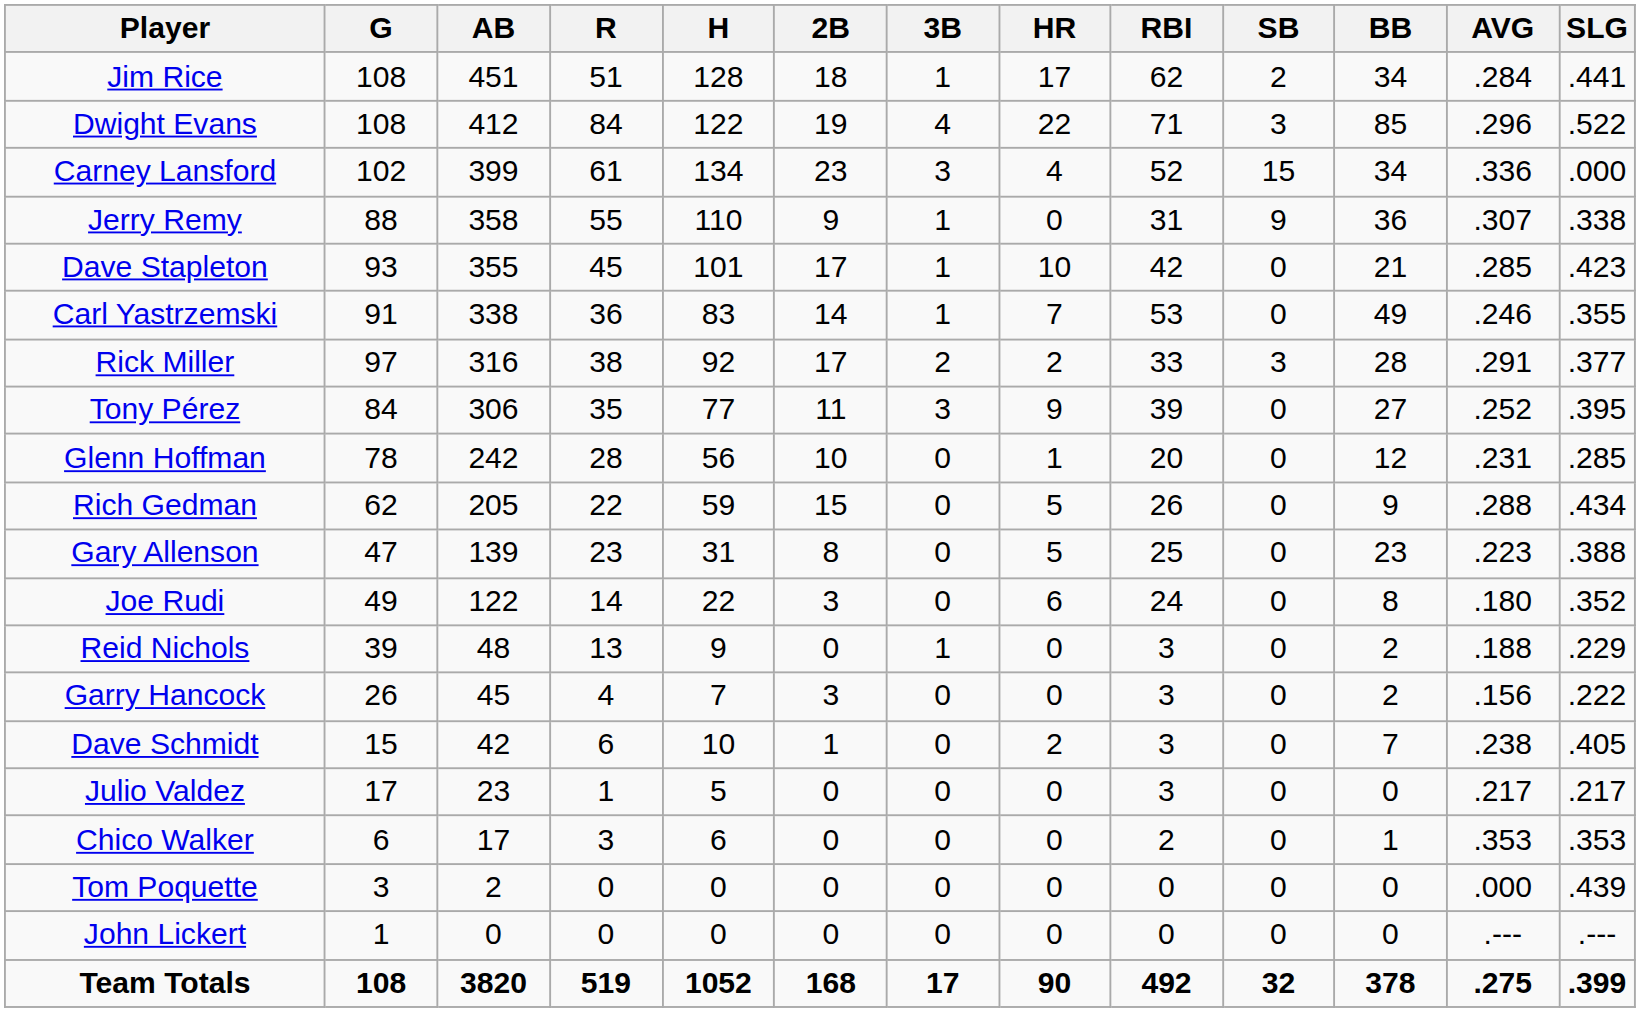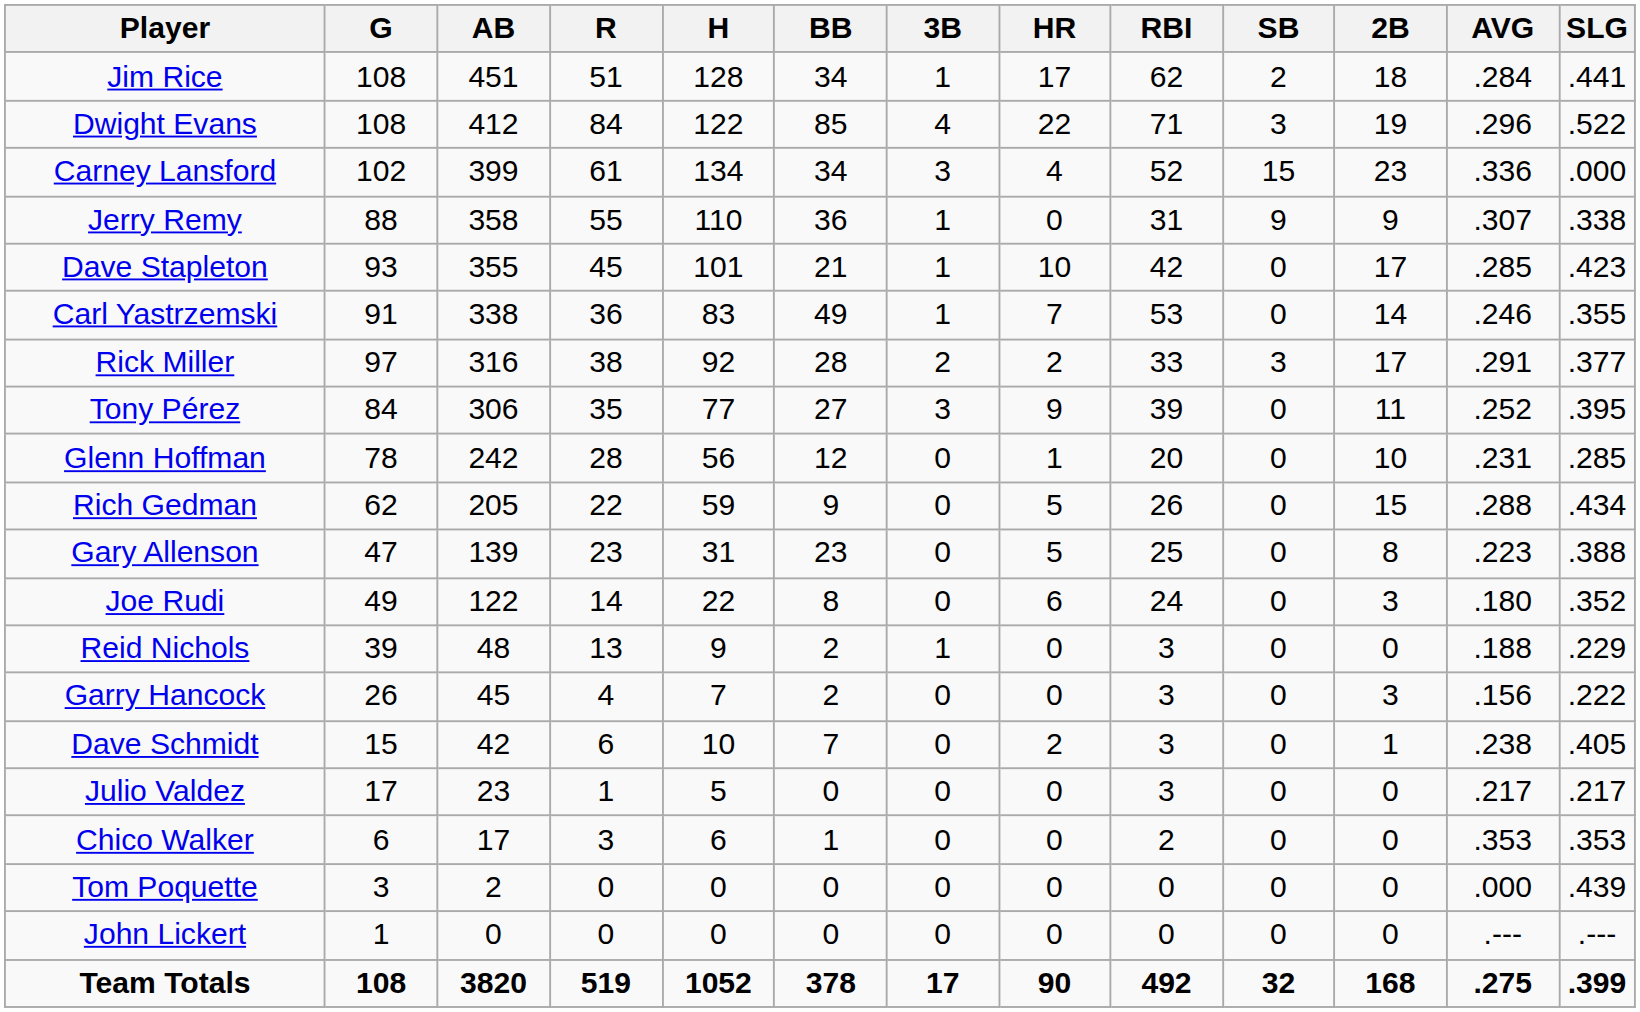columns swapped: (831, 28) <-> (1390, 28)
